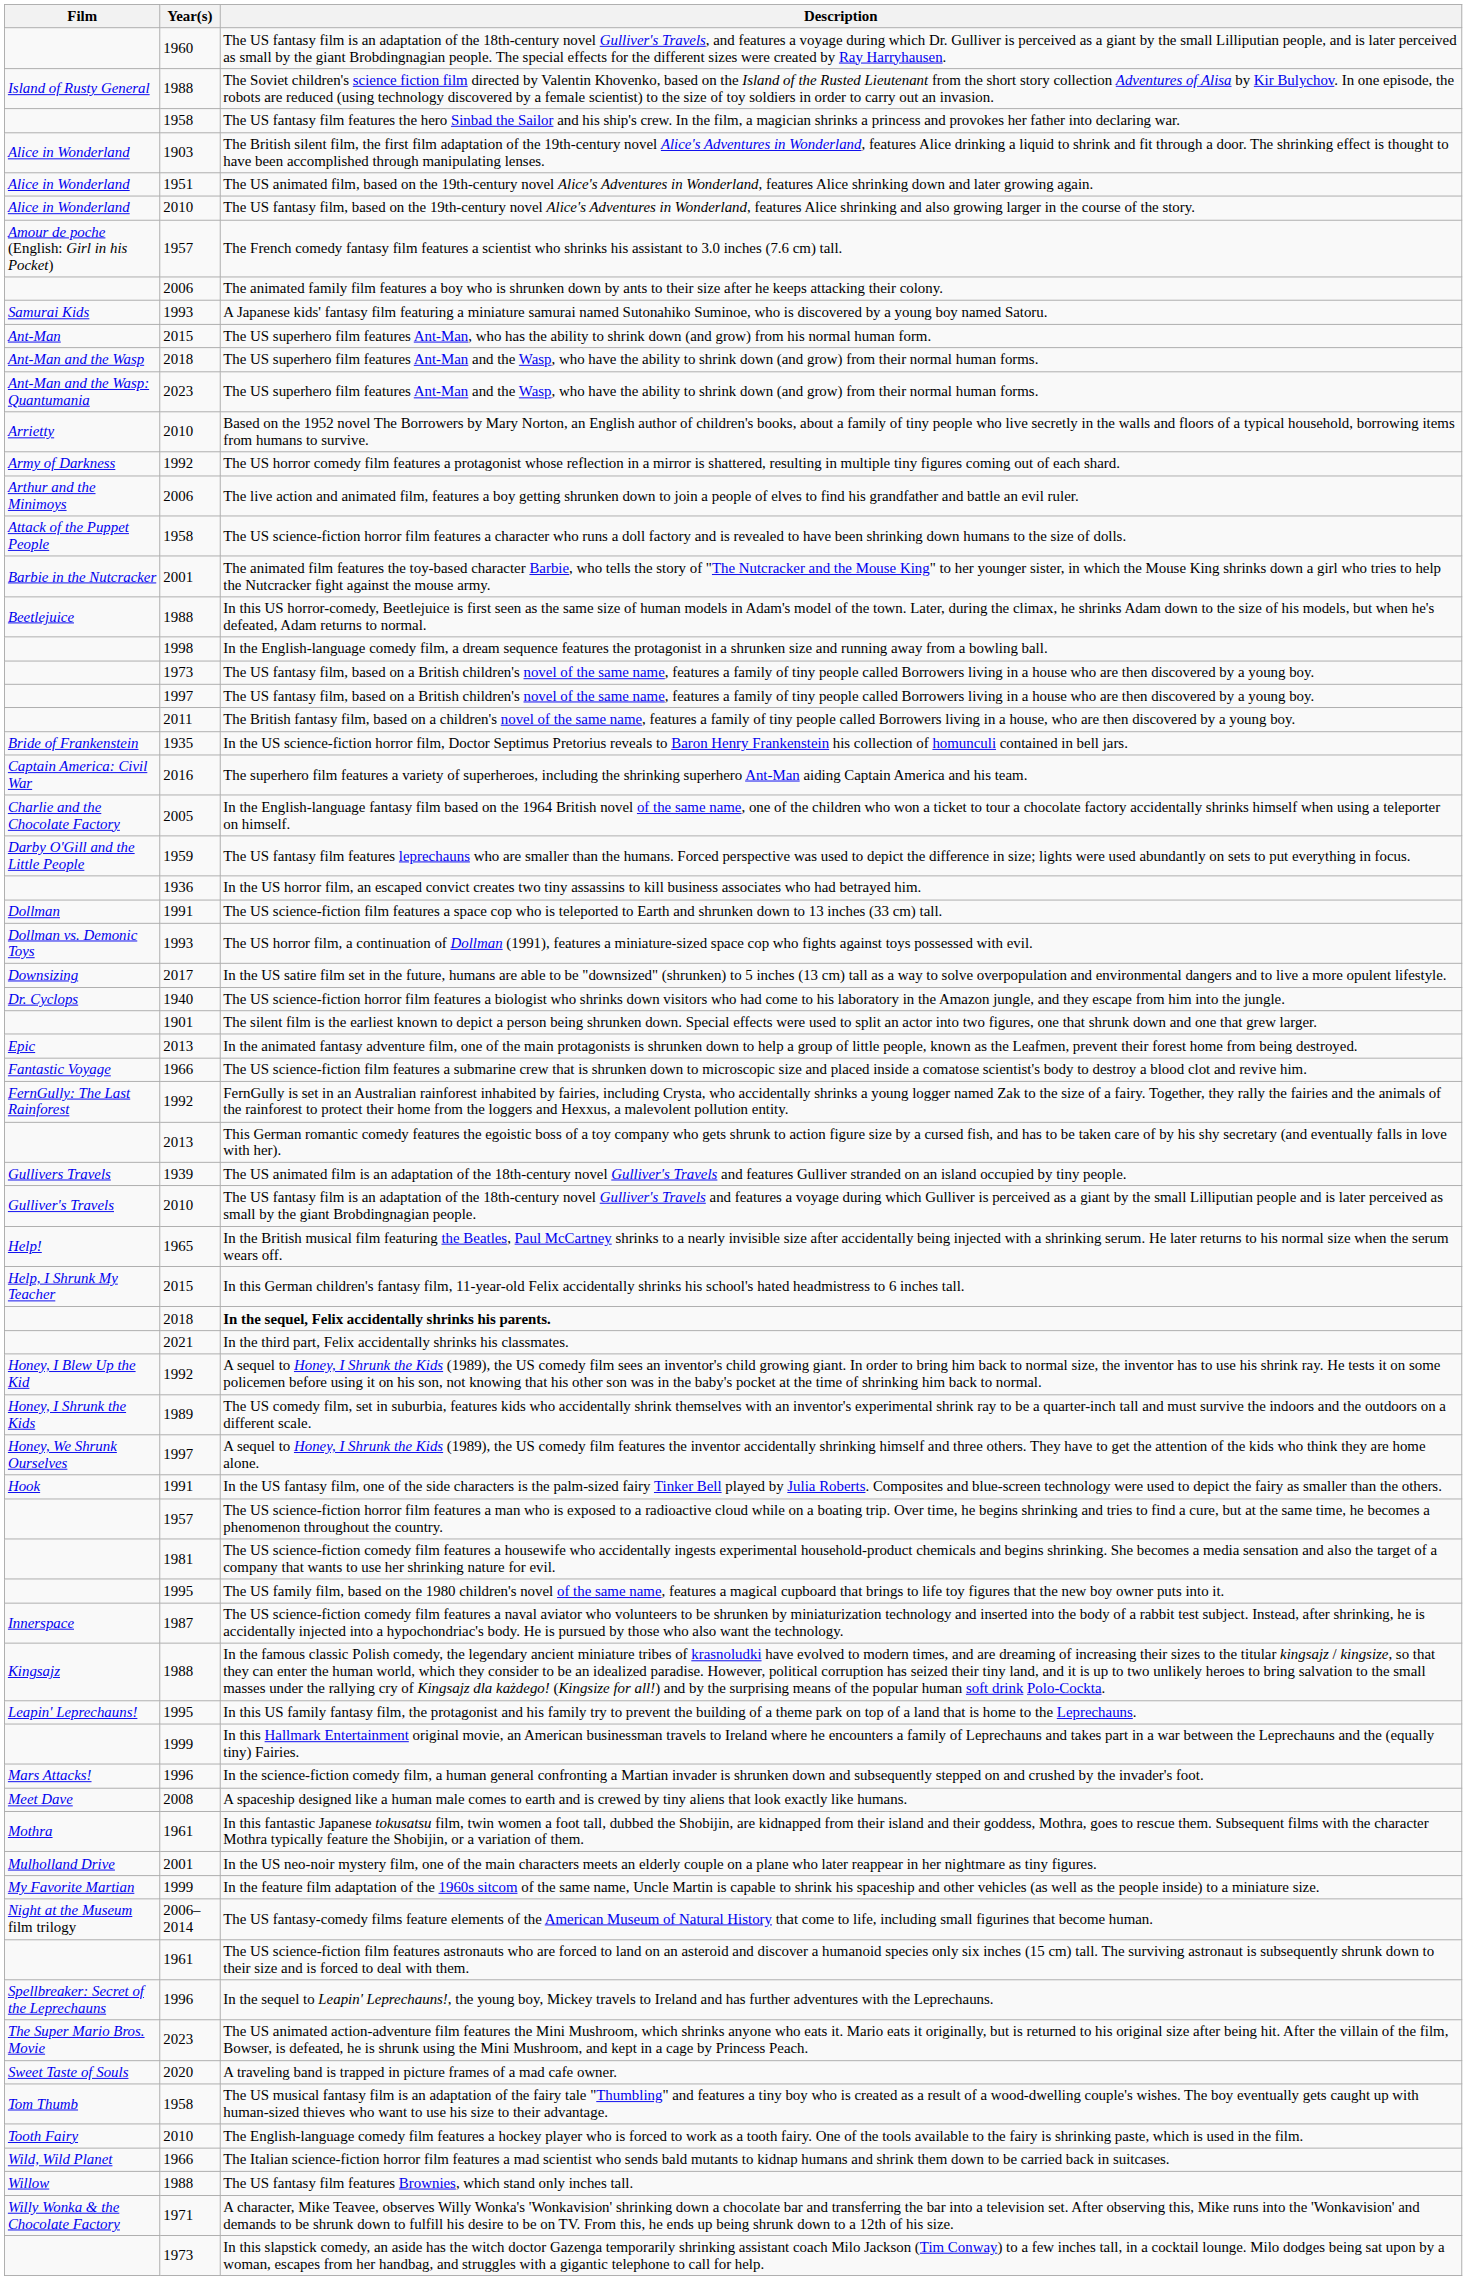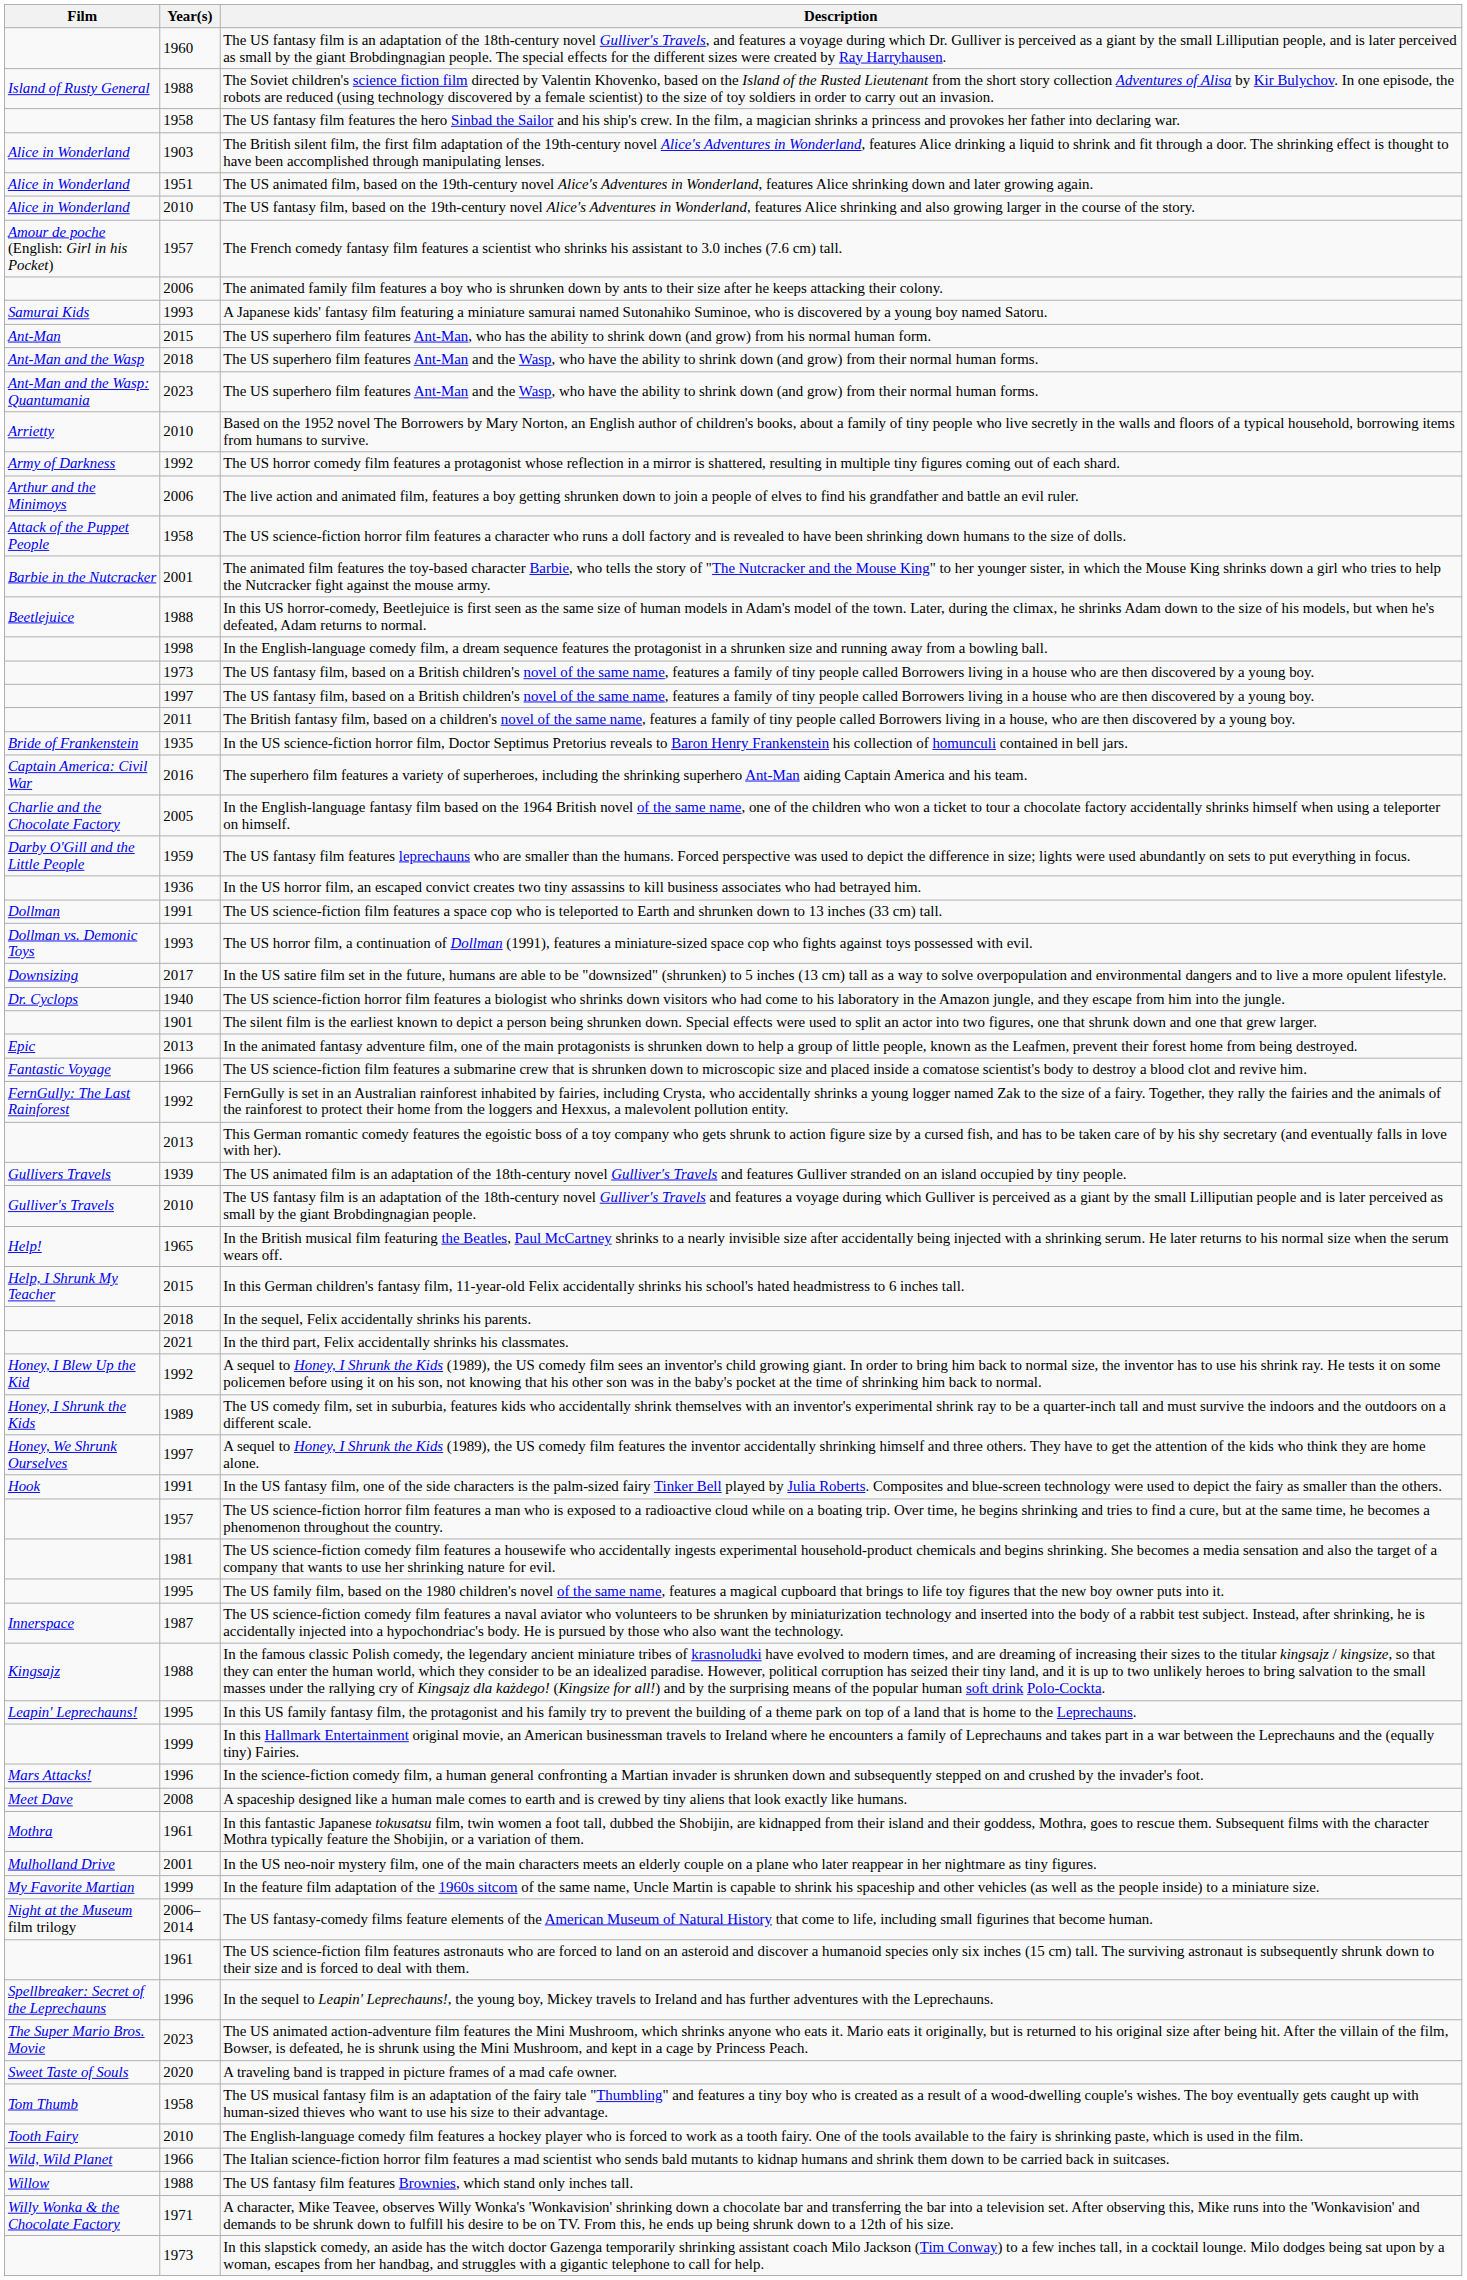(387, 1318) bold -> (377, 1318) normal
